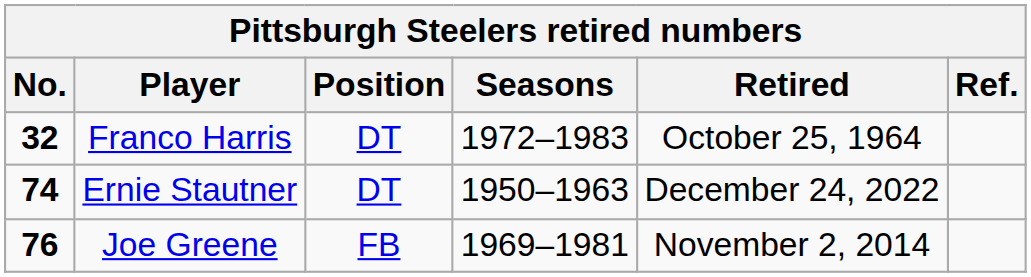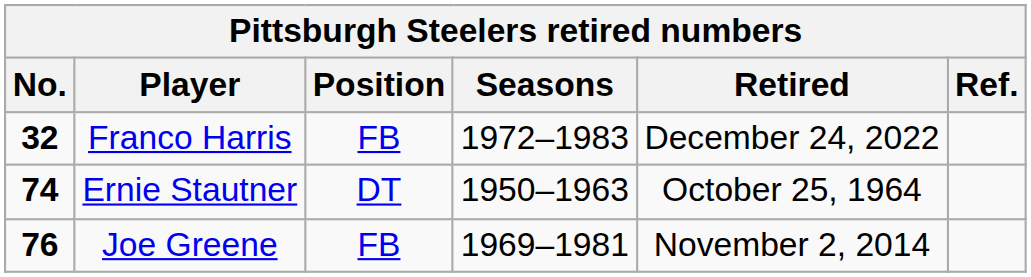(379, 137) DT -> (379, 137) FB
(792, 137) October 25, 1964 -> (792, 137) December 24, 2022
(792, 191) December 24, 2022 -> (792, 191) October 25, 1964
